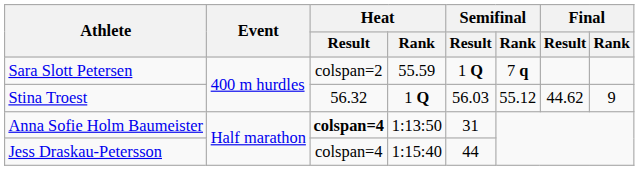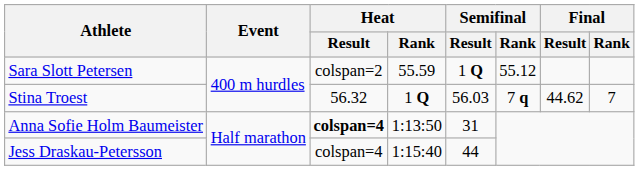(518, 71) 7 q -> (518, 71) 55.12
(518, 98) 55.12 -> (518, 98) 7 q
(612, 98) 9 -> (612, 98) 7
